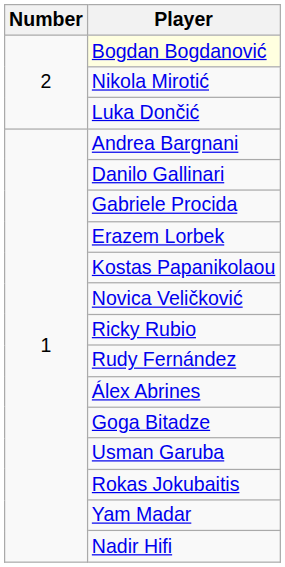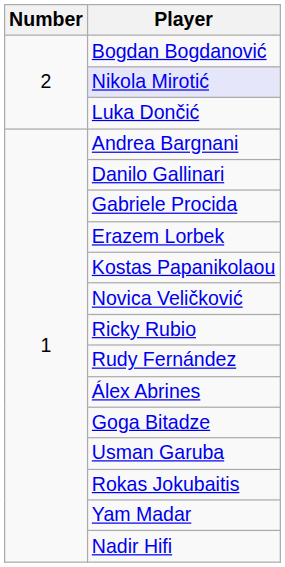(179, 50) lightyellow background -> (179, 50) no background
(150, 81) no background -> (150, 81) lavender background
